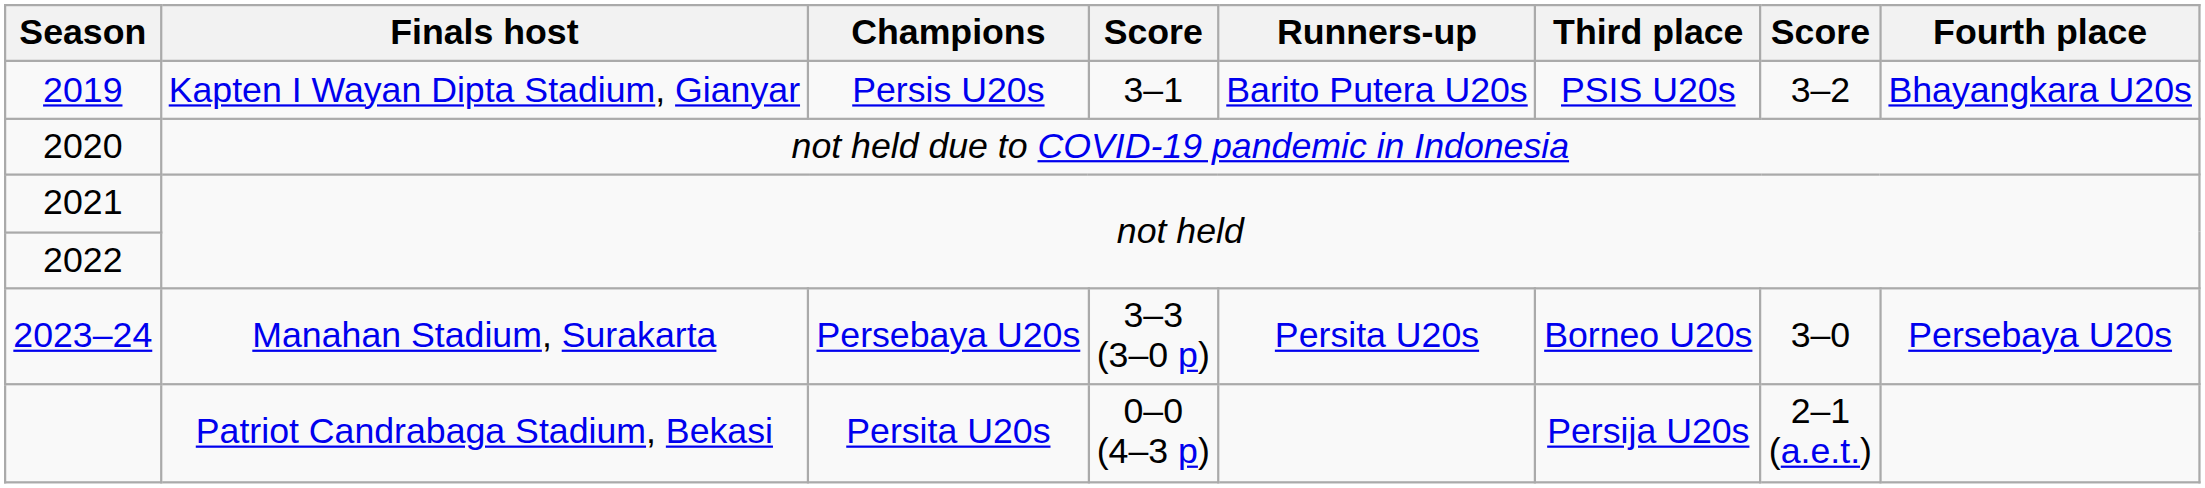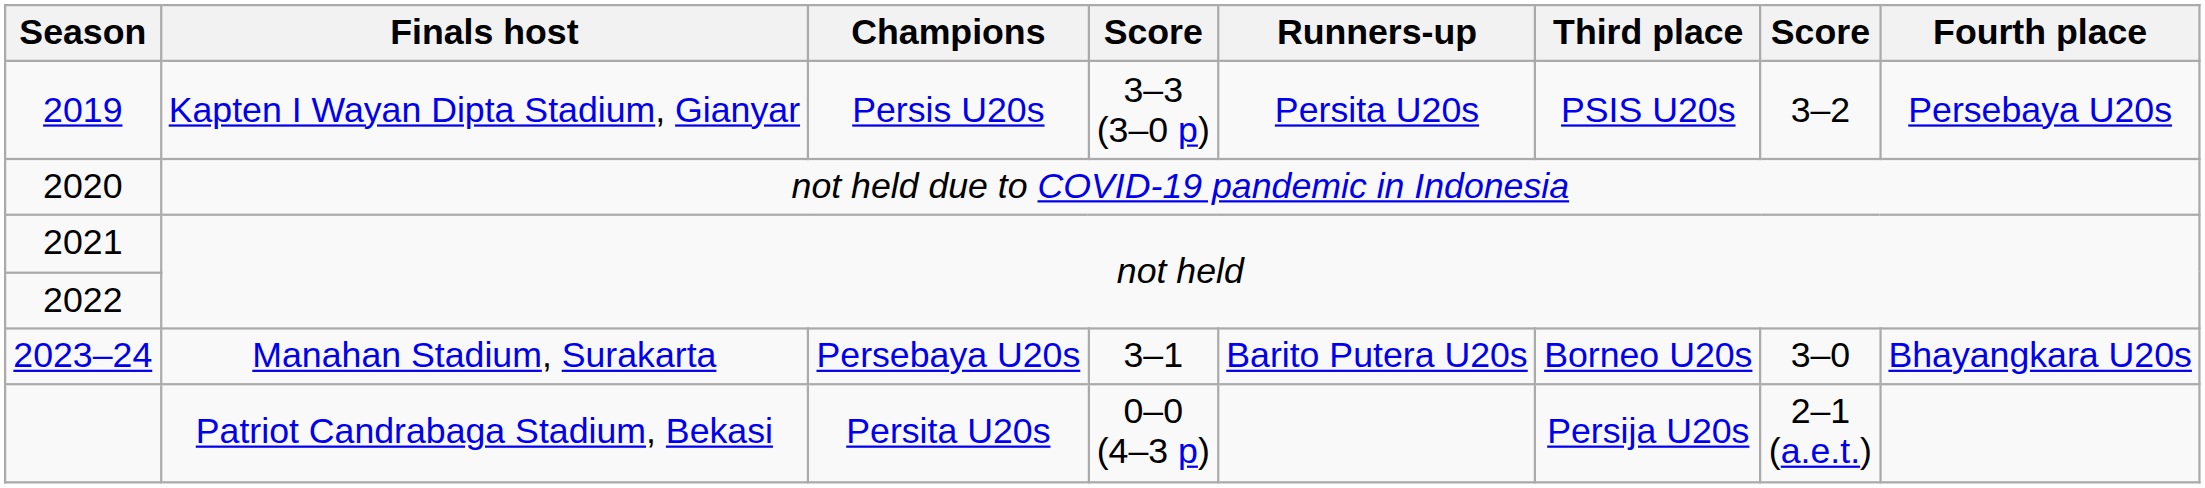(1153, 89) 3–1 -> (1153, 109) 3–3 (3–0 p)
(1377, 89) Barito Putera U20s -> (1377, 109) Persita U20s
(2040, 89) Bhayangkara U20s -> (2040, 109) Persebaya U20s
(1153, 335) 3–3 (3–0 p) -> (1153, 355) 3–1
(1377, 335) Persita U20s -> (1377, 355) Barito Putera U20s
(2040, 335) Persebaya U20s -> (2040, 355) Bhayangkara U20s
